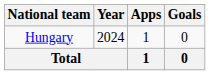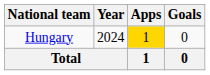(146, 37) no background -> (146, 37) gold background
